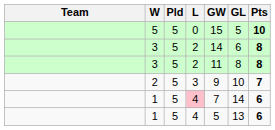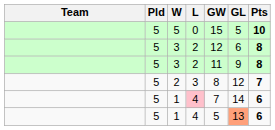columns swapped: (175, 13) <-> (155, 13)
(216, 47) 14 -> (216, 47) 12
(238, 64) 8 -> (238, 64) 9
(216, 82) 9 -> (216, 82) 8
(238, 82) 10 -> (238, 82) 12
(238, 116) no background -> (238, 116) lightsalmon background
